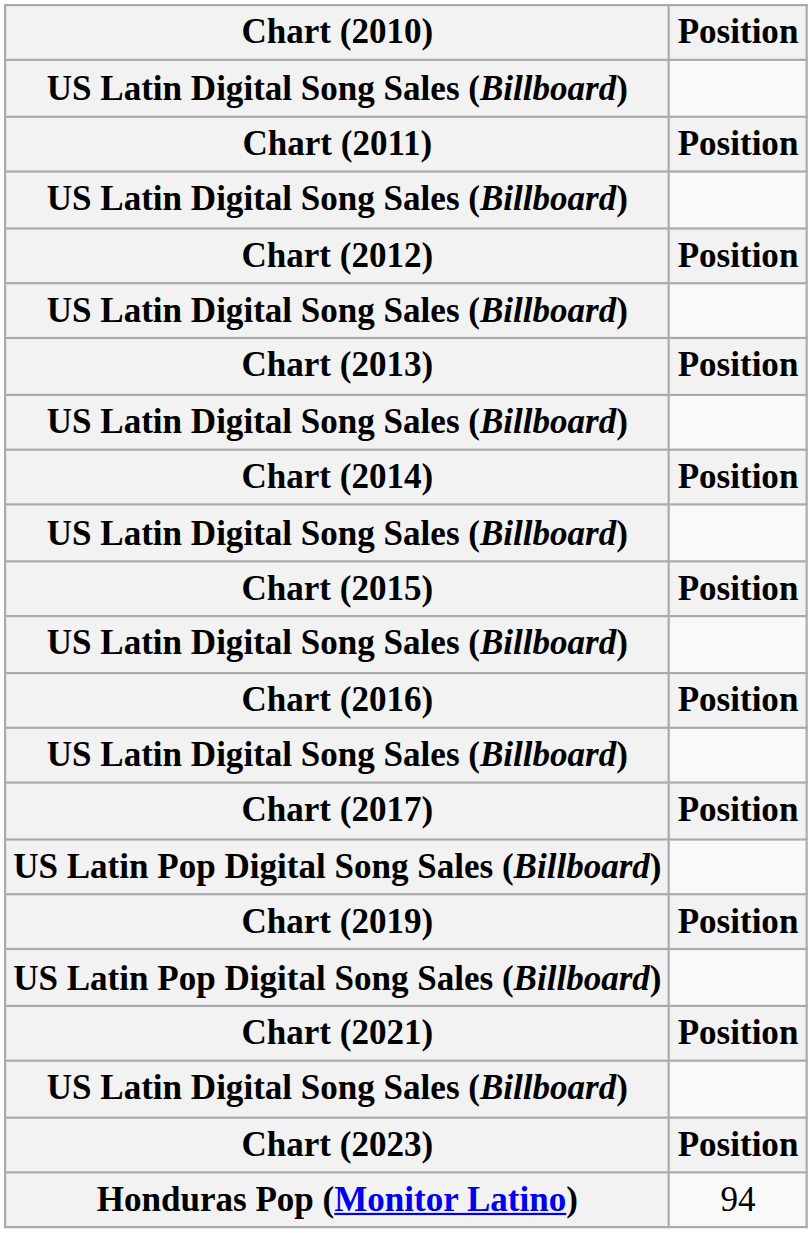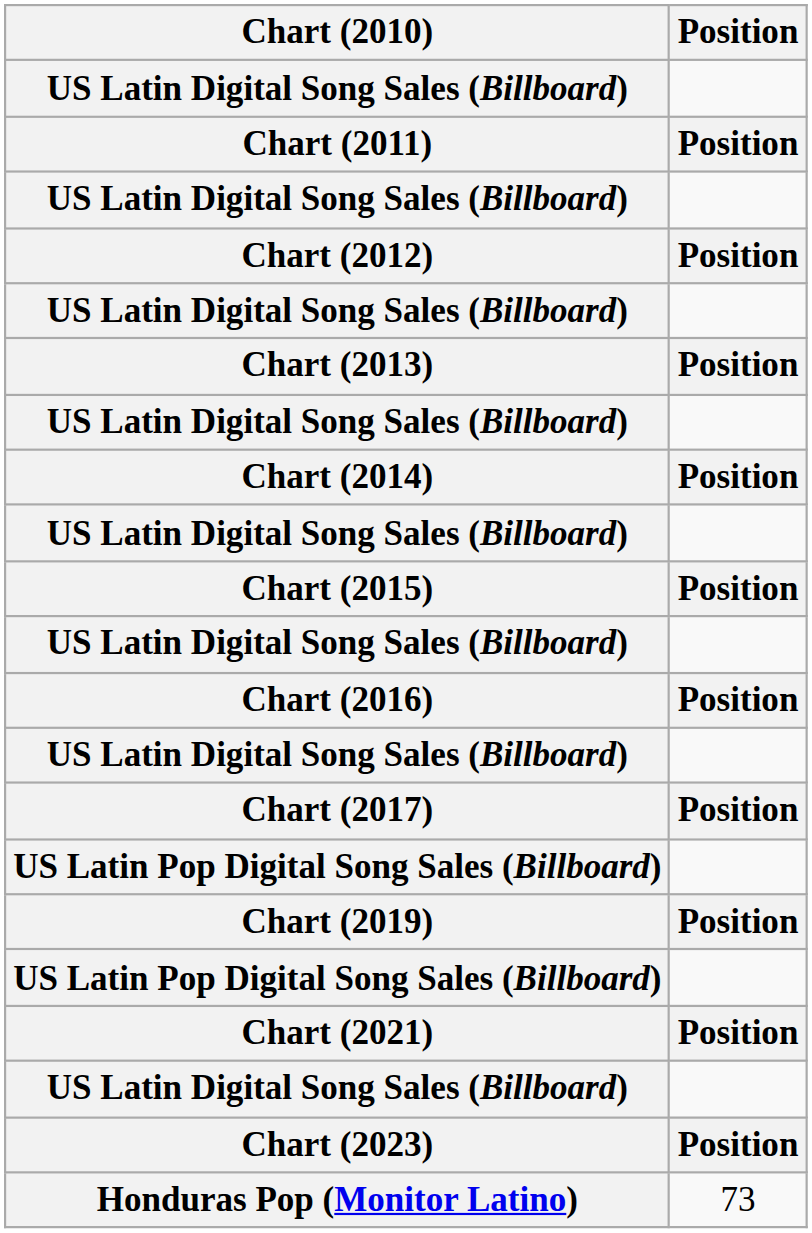(738, 1199) 94 -> (738, 1199) 73
